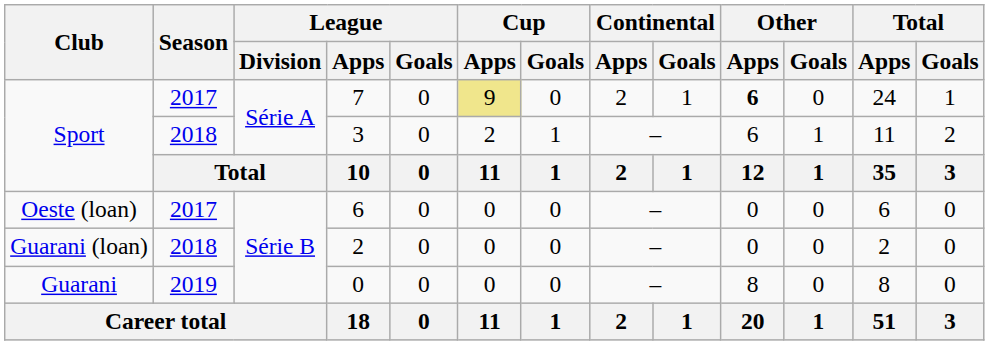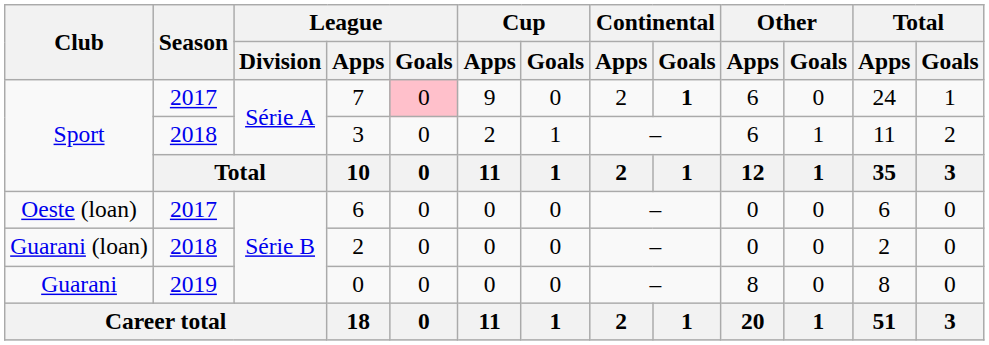(424, 97) no background -> (424, 97) pink background
(490, 97) khaki background -> (490, 97) no background
(687, 97) normal -> (687, 97) bold
(753, 97) bold -> (753, 97) normal
